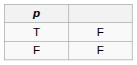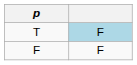(100, 32) no background -> (100, 32) lightblue background
